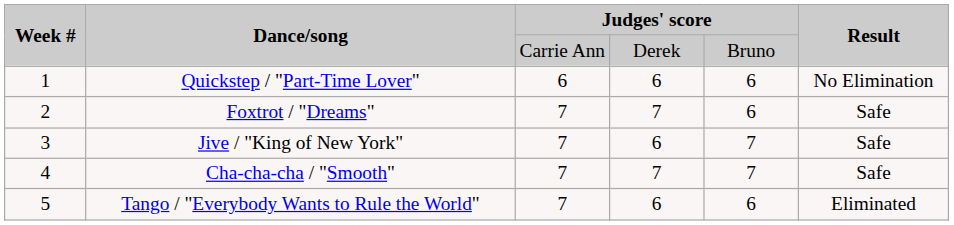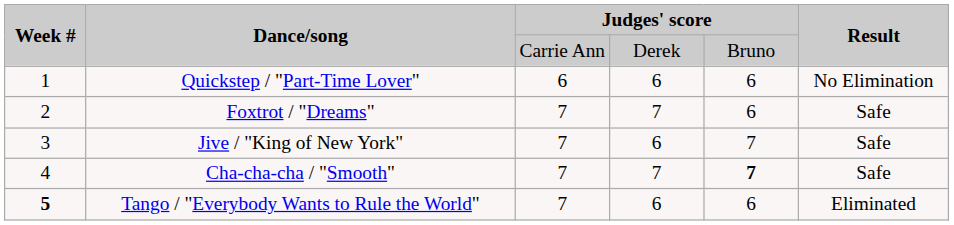(751, 173) normal -> (751, 173) bold
(45, 204) normal -> (45, 204) bold
